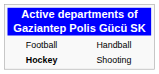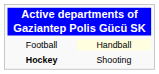(114, 45) no background -> (114, 45) lightyellow background
